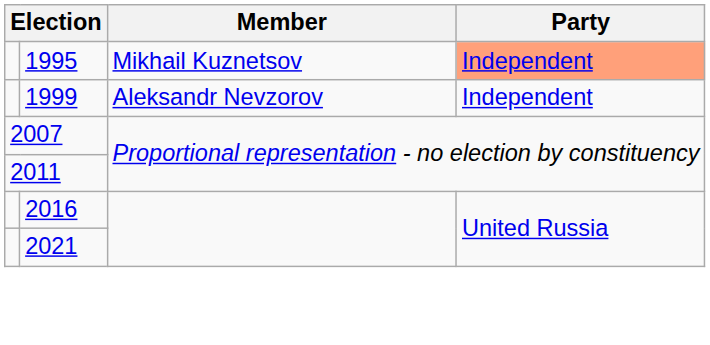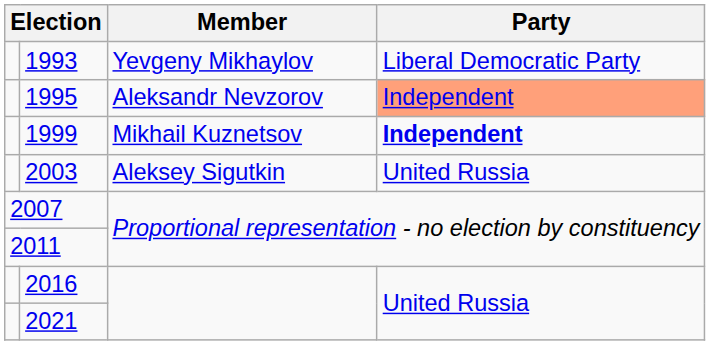+ row: (51, 60)
(207, 60) Mikhail Kuznetsov -> (218, 97) Aleksandr Nevzorov
(218, 97) Aleksandr Nevzorov -> (207, 135) Mikhail Kuznetsov
(527, 97) normal -> (453, 135) bold
+ row: (51, 172)
